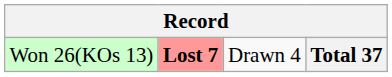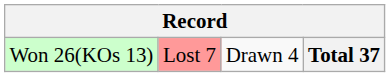(191, 54) bold -> (189, 54) normal
